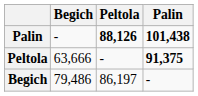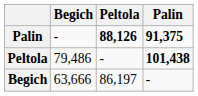(168, 36) 101,438 -> (164, 36) 91,375
(73, 58) 63,666 -> (73, 58) 79,486
(164, 58) 91,375 -> (168, 58) 101,438
(73, 79) 79,486 -> (73, 79) 63,666
